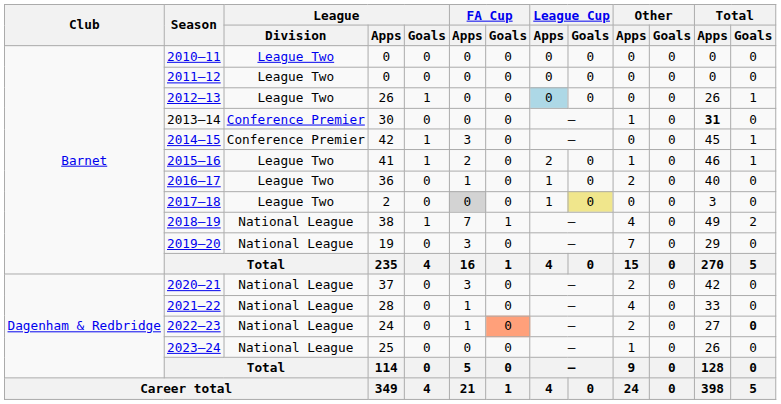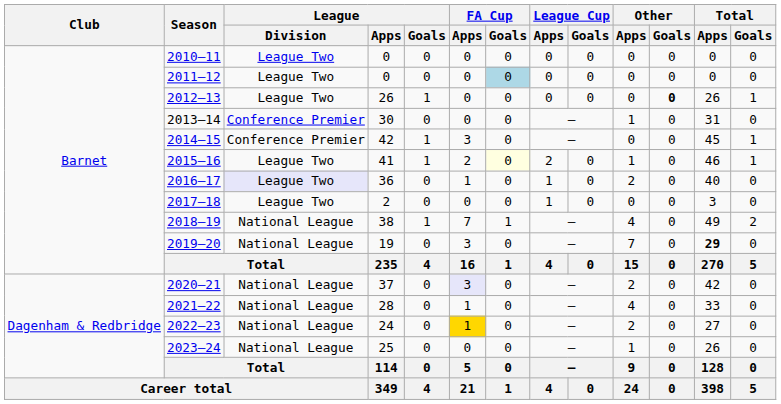(508, 77) no background -> (508, 77) lightblue background
(549, 98) lightblue background -> (549, 98) no background
(672, 98) normal -> (672, 98) bold
(713, 119) bold -> (713, 119) normal
(508, 160) no background -> (508, 160) lightyellow background
(296, 181) no background -> (296, 181) lavender background
(467, 202) lightgrey background -> (467, 202) no background
(590, 202) khaki background -> (590, 202) no background
(713, 243) normal -> (713, 243) bold
(467, 285) no background -> (467, 285) lavender background
(467, 326) no background -> (467, 326) gold background
(508, 326) lightsalmon background -> (508, 326) no background
(753, 326) bold -> (753, 326) normal
